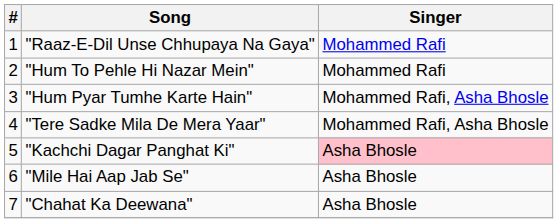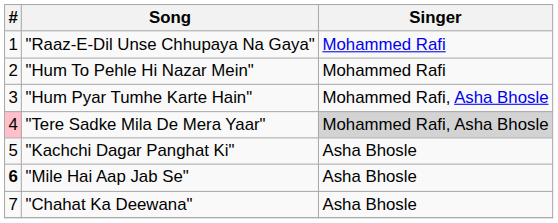(13, 124) no background -> (13, 124) pink background
(435, 124) no background -> (435, 124) lightgrey background
(370, 151) pink background -> (370, 151) no background
(13, 177) normal -> (13, 177) bold
